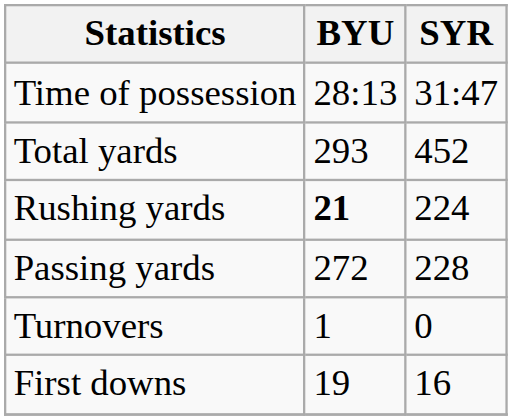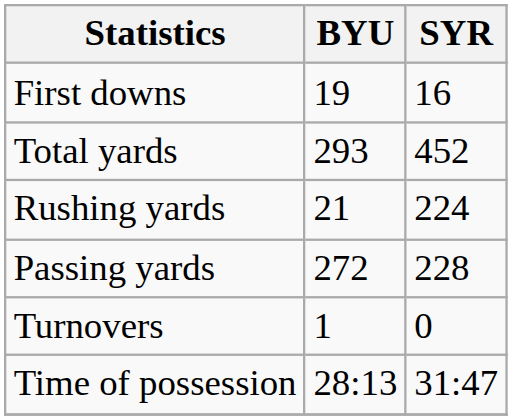rows swapped: (100, 383) <-> (155, 92)
(332, 208) bold -> (332, 208) normal
